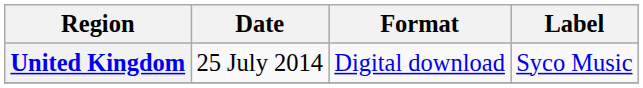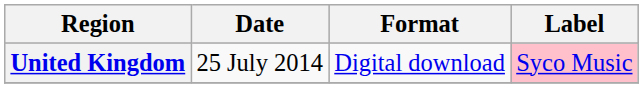(574, 62) no background -> (574, 62) pink background
